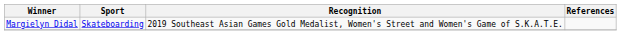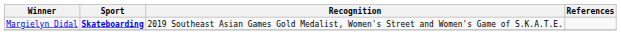(113, 24) normal -> (113, 24) bold
